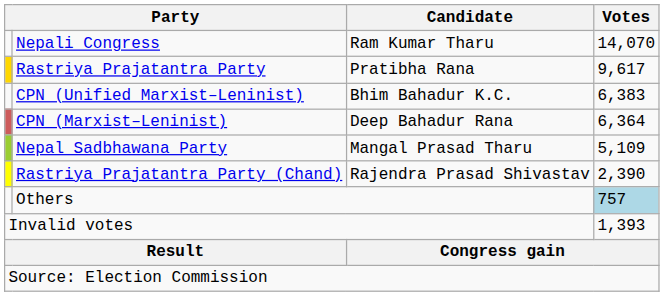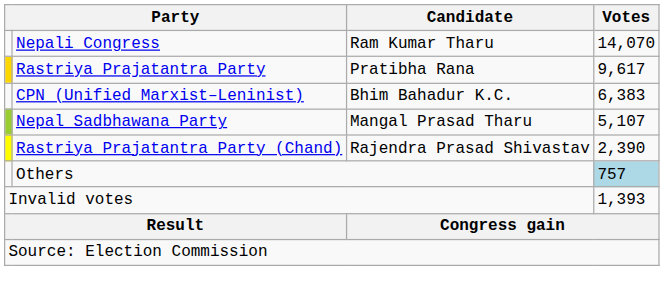- row: (122, 122)
(621, 148) 5,109 -> (621, 122) 5,107
